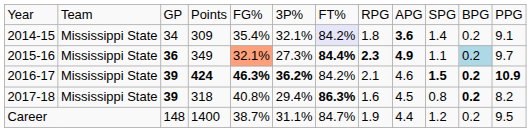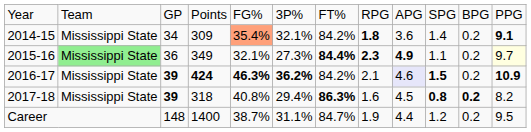(251, 35) no background -> (251, 35) lightsalmon background
(337, 35) lavender background -> (337, 35) no background
(370, 35) normal -> (370, 35) bold
(404, 35) bold -> (404, 35) normal
(504, 35) normal -> (504, 35) bold
(109, 55) no background -> (109, 55) lightgreen background
(171, 55) bold -> (171, 55) normal
(251, 55) lightsalmon background -> (251, 55) no background
(471, 55) lightblue background -> (471, 55) no background
(504, 55) no background -> (504, 55) lightyellow background
(404, 76) no background -> (404, 76) lavender background
(471, 76) bold -> (471, 76) normal
(438, 96) normal -> (438, 96) bold
